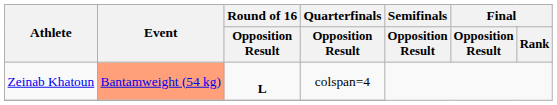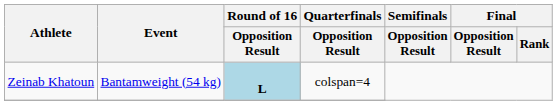(161, 81) lightsalmon background -> (161, 81) no background
(262, 89) no background -> (262, 89) lightblue background
